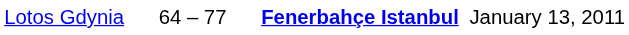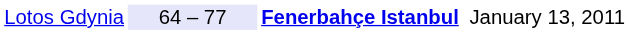(193, 17) no background -> (193, 17) lavender background
